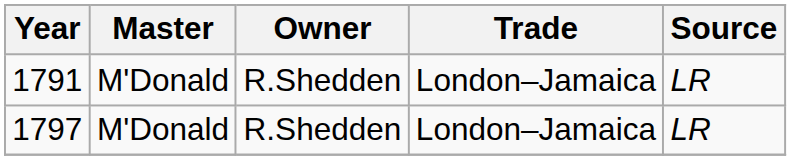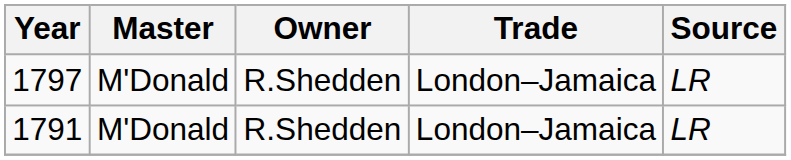rows swapped: (47, 79) <-> (47, 129)
